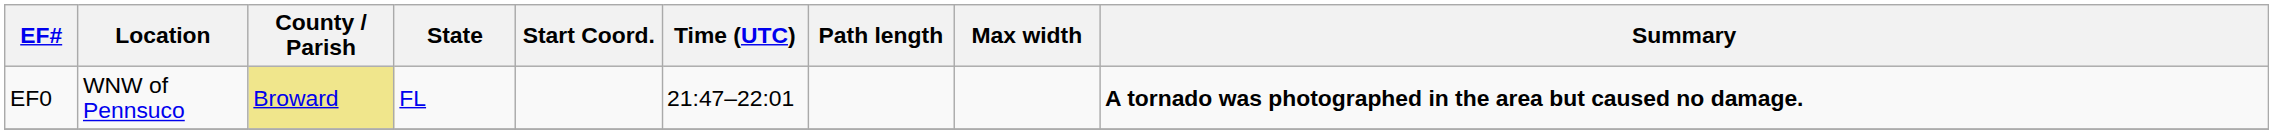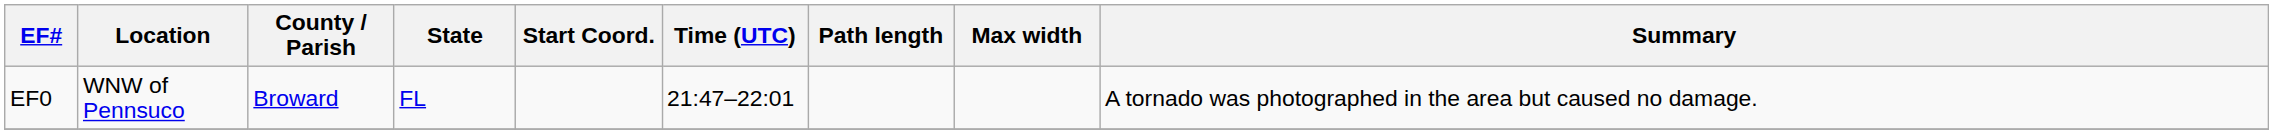(296, 97) khaki background -> (296, 97) no background
(1454, 97) bold -> (1431, 97) normal
